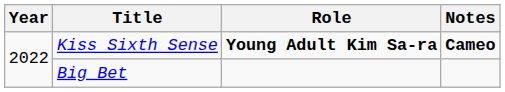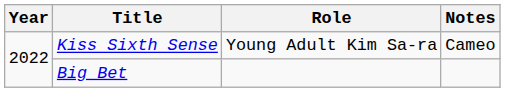(332, 46) bold -> (332, 46) normal
(470, 46) bold -> (470, 46) normal
